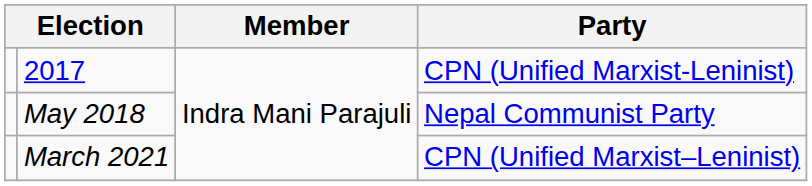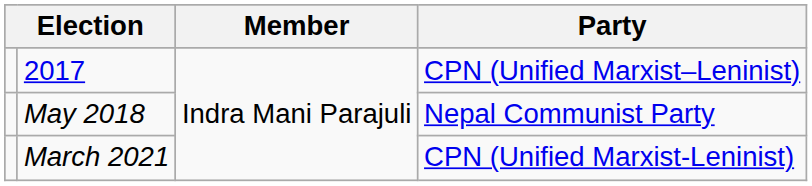(609, 69) CPN (Unified Marxist-Leninist) -> (612, 69) CPN (Unified Marxist–Leninist)
(612, 157) CPN (Unified Marxist–Leninist) -> (609, 157) CPN (Unified Marxist-Leninist)
